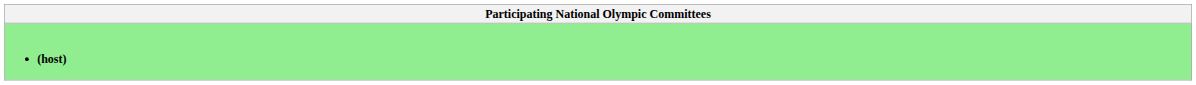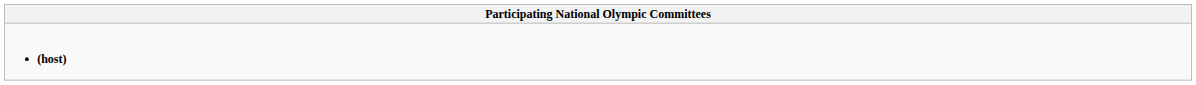(598, 58) lightgreen background -> (598, 58) no background
